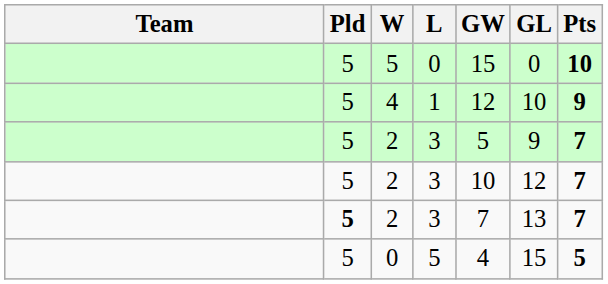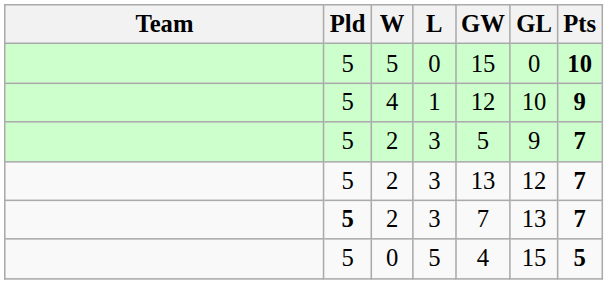(483, 180) 10 -> (483, 180) 13
